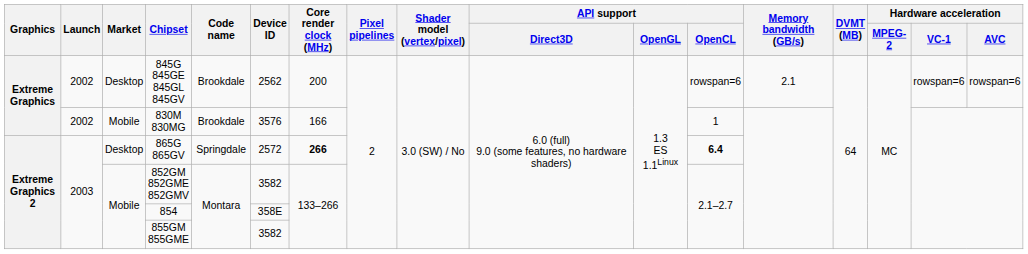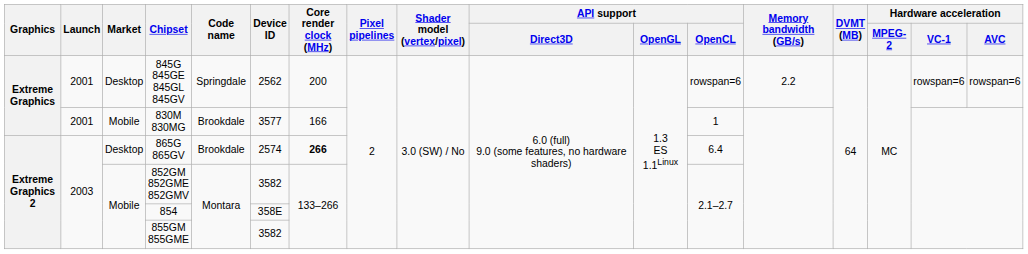(82, 81) 2002 -> (82, 81) 2001
(221, 81) Brookdale -> (221, 81) Springdale
(788, 81) 2.1 -> (788, 81) 2.2
(82, 121) 2002 -> (82, 121) 2001
(270, 121) 3576 -> (270, 121) 3577
(221, 149) Springdale -> (221, 149) Brookdale
(270, 149) 2572 -> (270, 149) 2574
(716, 149) bold -> (716, 149) normal
